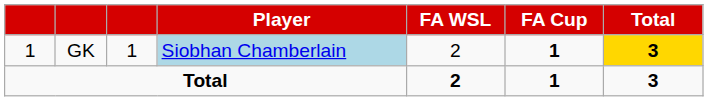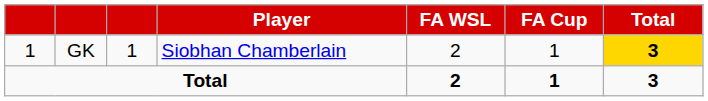(254, 50) lightblue background -> (254, 50) no background
(554, 50) bold -> (554, 50) normal
